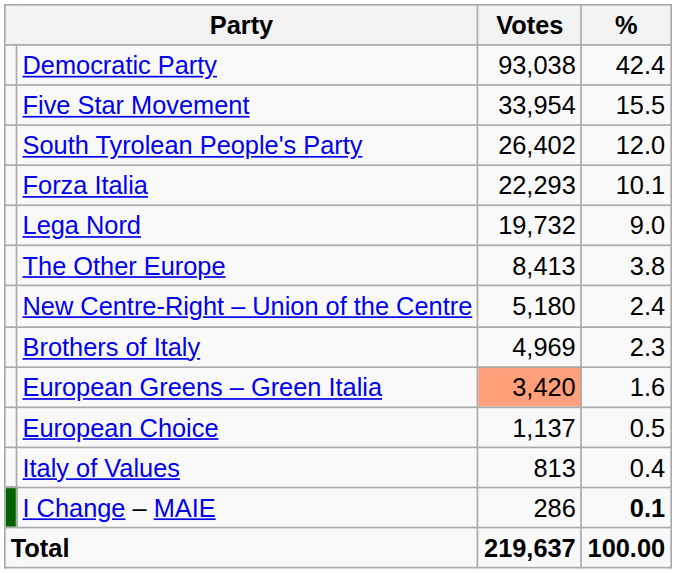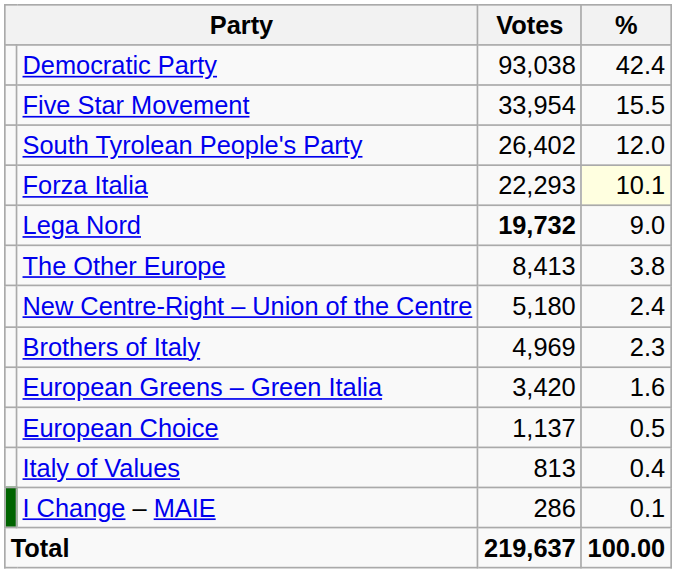(640, 186) no background -> (640, 186) lightyellow background
(537, 226) normal -> (537, 226) bold
(544, 387) lightsalmon background -> (544, 387) no background
(647, 507) bold -> (647, 507) normal
